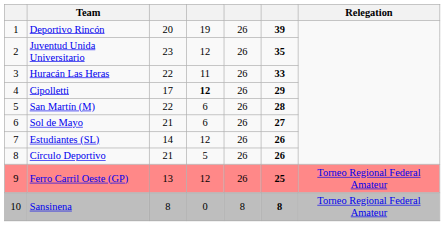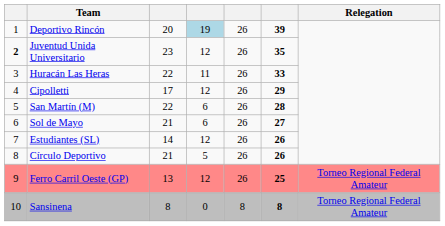(205, 29) no background -> (205, 29) lightblue background
(16, 51) normal -> (16, 51) bold
(205, 90) bold -> (205, 90) normal
